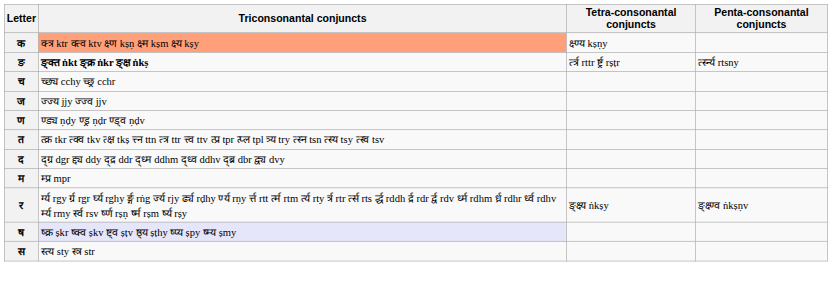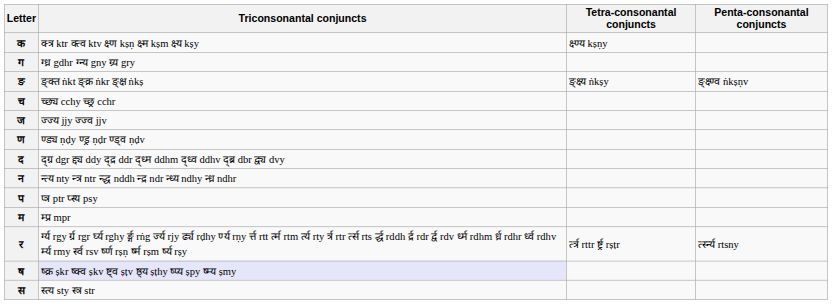(120, 43) lightsalmon background -> (120, 43) no background
+ row: (21, 62)
(95, 62) bold -> (92, 82) normal
(594, 62) र्त्त्र rttr र्ष्ट्र rṣṭr -> (589, 82) ङ्क्ष्य ṅkṣy
(718, 62) र्त्स्न्य rtsny -> (723, 82) ङ्क्ष्ण्व ṅkṣṇv
- row: (21, 140)
+ row: (21, 179)
+ row: (21, 198)
(589, 205) ङ्क्ष्य ṅkṣy -> (594, 244) र्त्त्र rttr र्ष्ट्र rṣṭr
(723, 205) ङ्क्ष्ण्व ṅkṣṇv -> (718, 244) र्त्स्न्य rtsny
